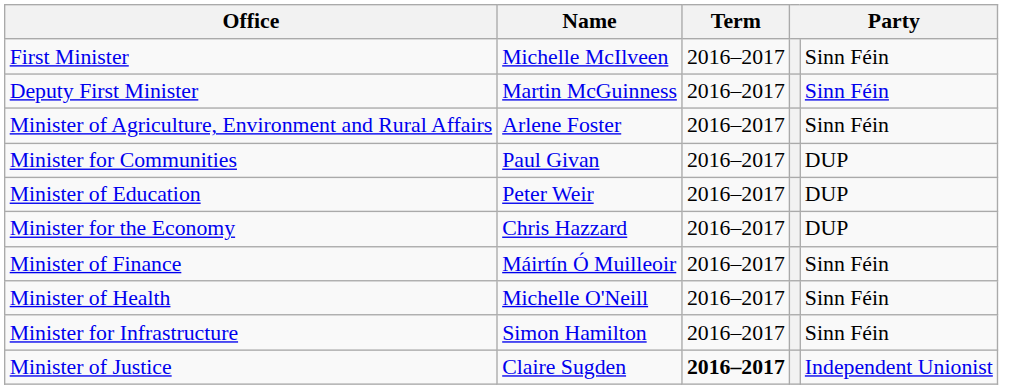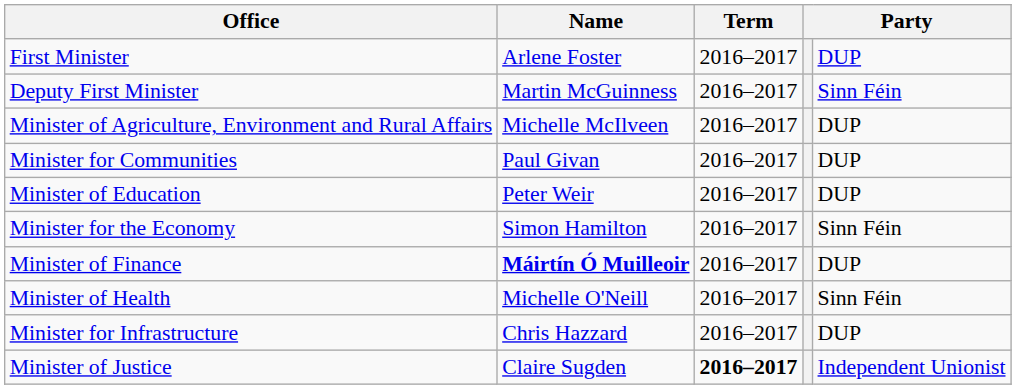(585, 56) Michelle McIlveen -> (562, 56) Arlene Foster
(847, 56) Sinn Féin -> (839, 56) DUP
(562, 125) Arlene Foster -> (585, 125) Michelle McIlveen
(847, 125) Sinn Féin -> (839, 125) DUP
(565, 228) Chris Hazzard -> (574, 228) Simon Hamilton
(827, 228) DUP -> (860, 228) Sinn Féin
(589, 263) normal -> (596, 263) bold
(847, 263) Sinn Féin -> (839, 263) DUP
(574, 332) Simon Hamilton -> (565, 332) Chris Hazzard
(847, 332) Sinn Féin -> (839, 332) DUP
